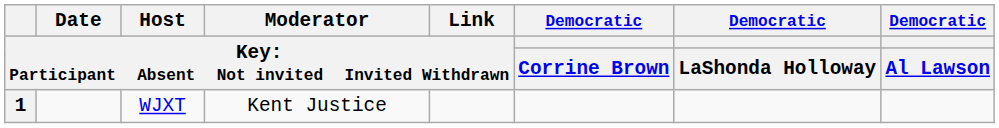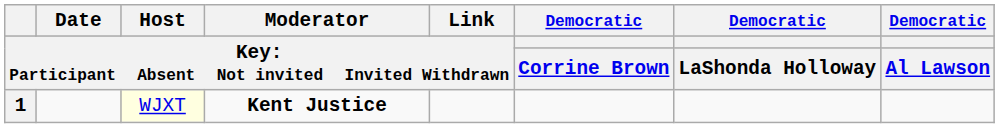(163, 106) no background -> (163, 106) lightyellow background
(317, 106) normal -> (317, 106) bold
